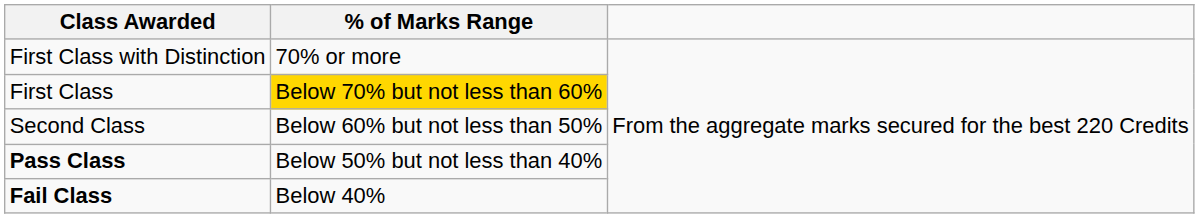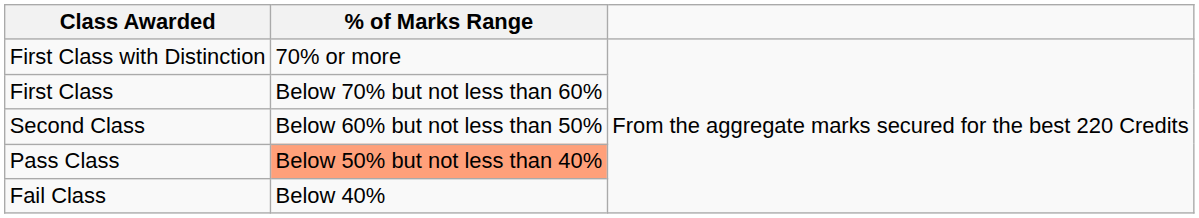(439, 91) gold background -> (439, 91) no background
(68, 160) bold -> (65, 160) normal
(439, 160) no background -> (439, 160) lightsalmon background
(61, 195) bold -> (58, 195) normal
